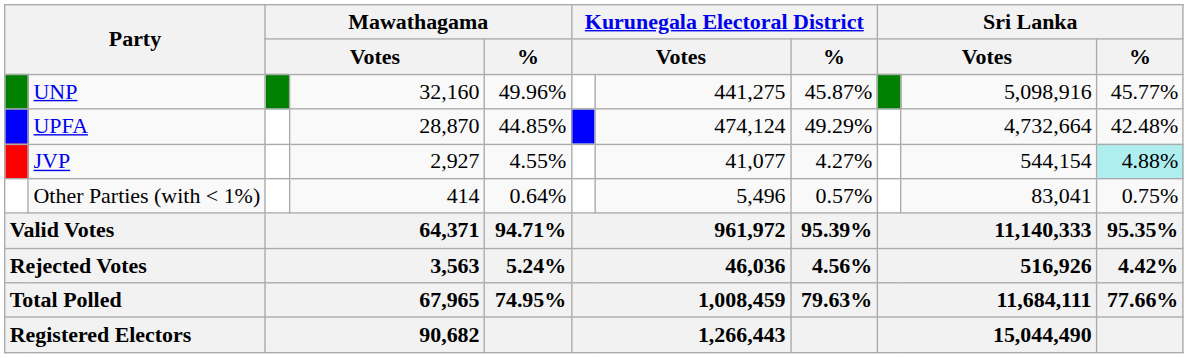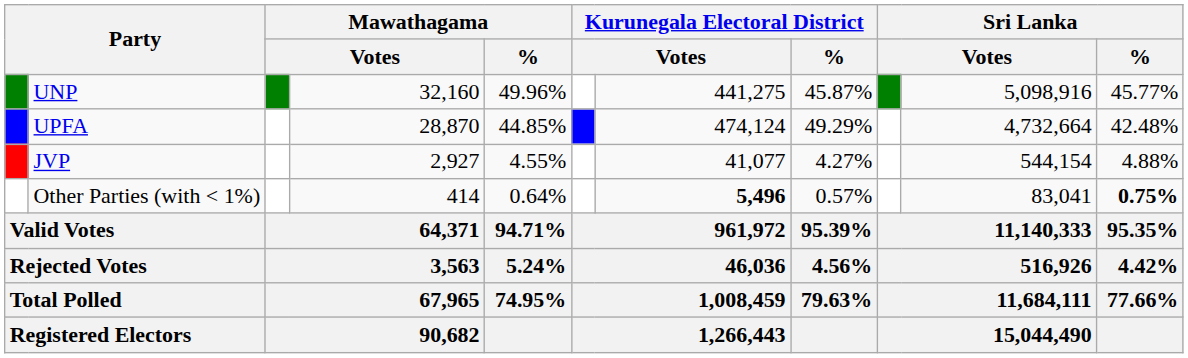(1150, 160) paleturquoise background -> (1150, 160) no background
(761, 195) normal -> (761, 195) bold
(1150, 195) normal -> (1148, 195) bold
